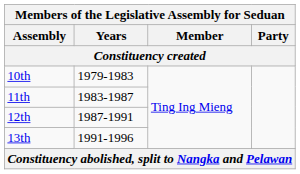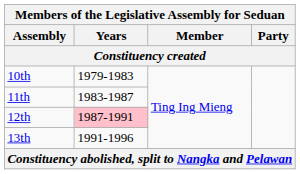(106, 117) no background -> (106, 117) pink background
